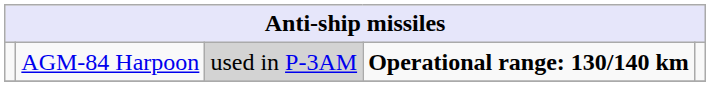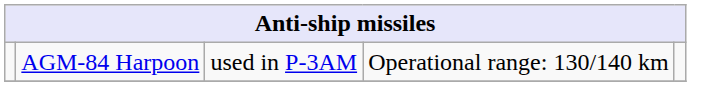(284, 61) lightgrey background -> (284, 61) no background
(528, 61) bold -> (518, 61) normal
